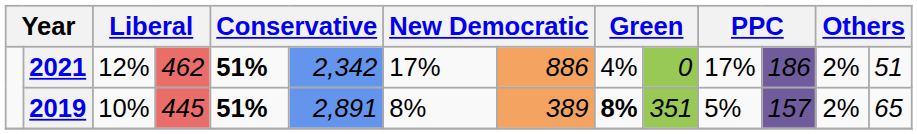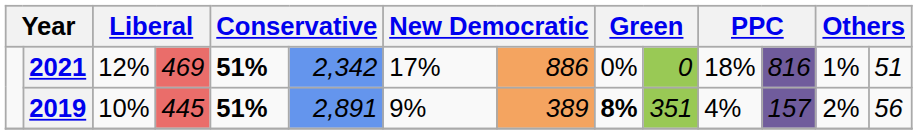(183, 67) 462 -> (183, 67) 469
(619, 67) 4% -> (619, 67) 0%
(730, 67) 17% -> (730, 67) 18%
(789, 67) 186 -> (789, 67) 816
(841, 67) 2% -> (841, 67) 1%
(408, 108) 8% -> (408, 108) 9%
(723, 108) 5% -> (723, 108) 4%
(888, 108) 65 -> (888, 108) 56
